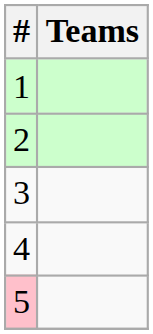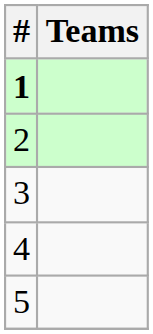(21, 85) normal -> (21, 85) bold
(21, 301) pink background -> (21, 301) no background
